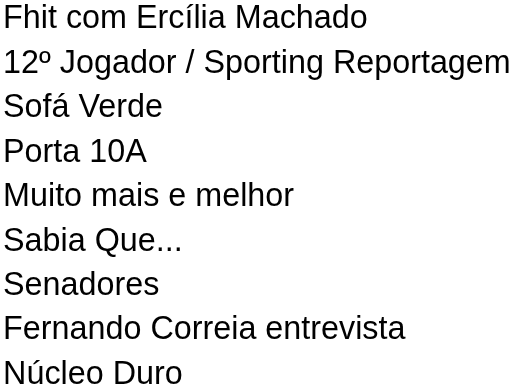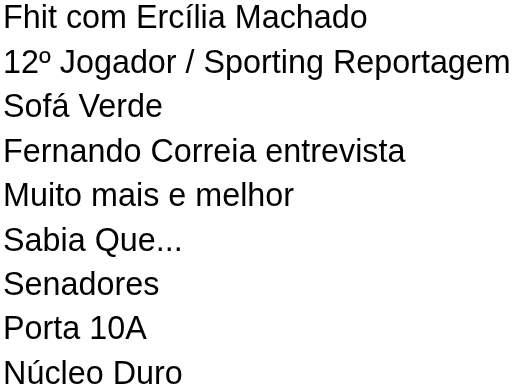(75, 151) Porta 10A -> (204, 151) Fernando Correia entrevista
(204, 328) Fernando Correia entrevista -> (75, 328) Porta 10A
